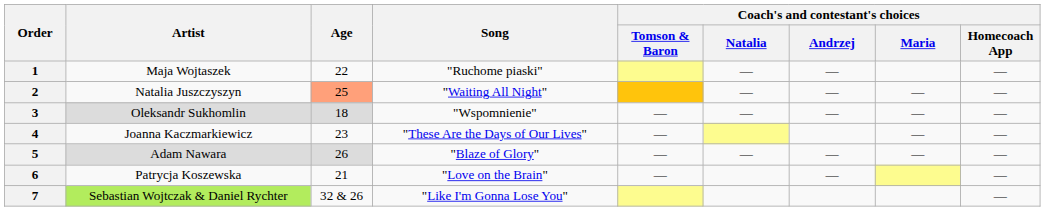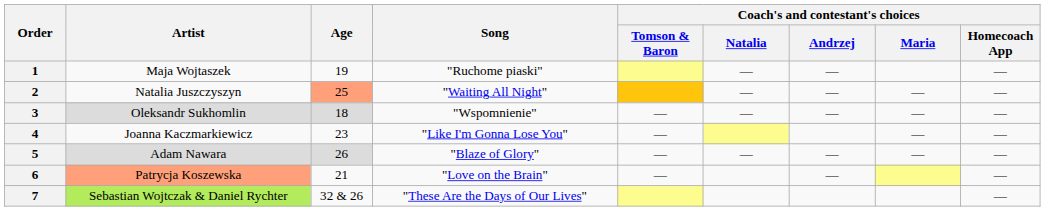(342, 71) 22 -> (342, 71) 19
(495, 133) "These Are the Days of Our Lives" -> (495, 133) "Like I'm Gonna Lose You"
(188, 175) no background -> (188, 175) lightsalmon background
(495, 196) "Like I'm Gonna Lose You" -> (495, 196) "These Are the Days of Our Lives"
